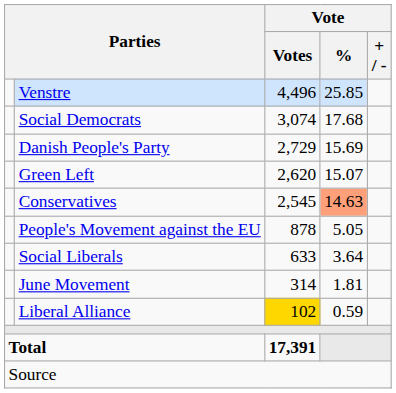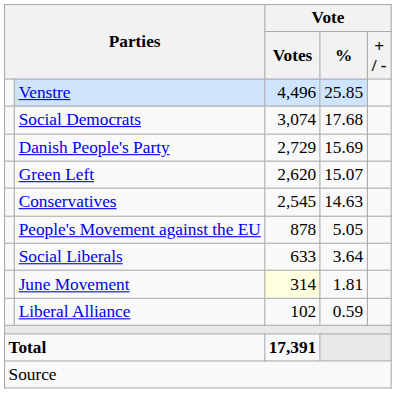(344, 202) lightsalmon background -> (344, 202) no background
(303, 284) no background -> (303, 284) lightyellow background
(303, 311) gold background -> (303, 311) no background
